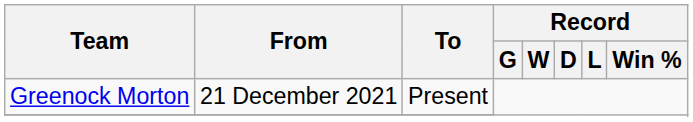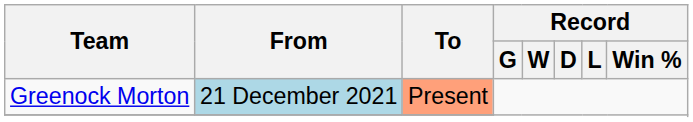(299, 96) no background -> (299, 96) lightblue background
(448, 96) no background -> (448, 96) lightsalmon background
